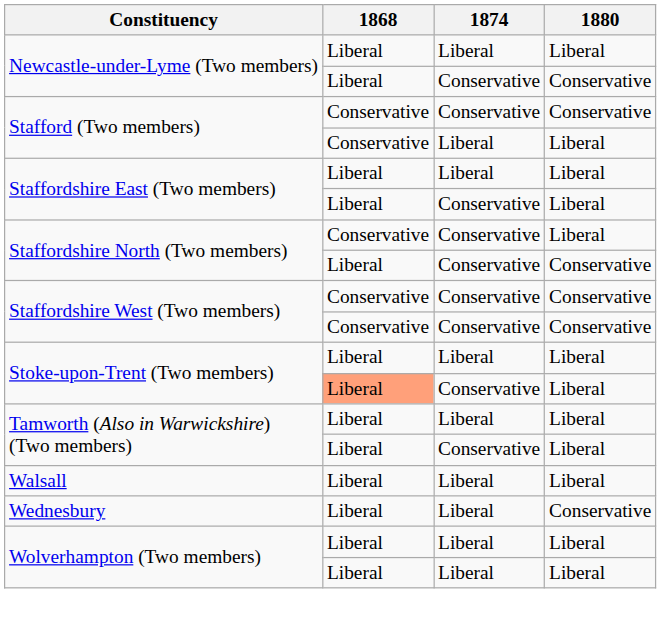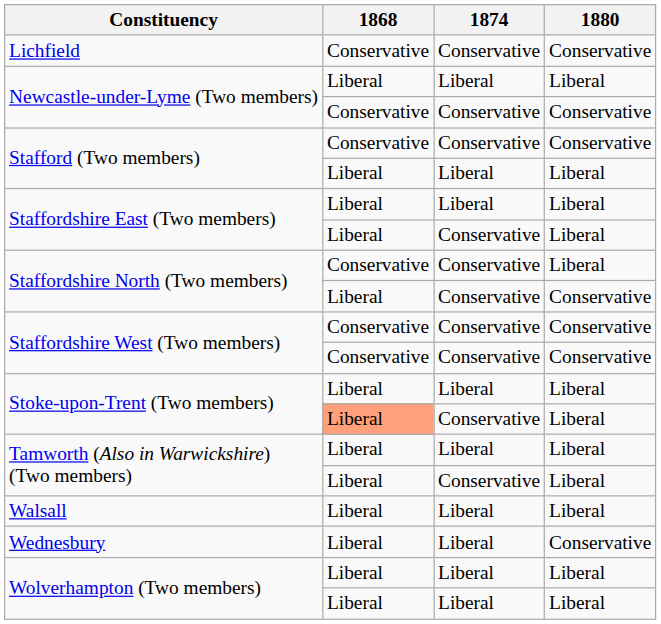+ row: (45, 50)
(355, 81) Liberal -> (378, 111) Conservative
(378, 142) Conservative -> (355, 173) Liberal
